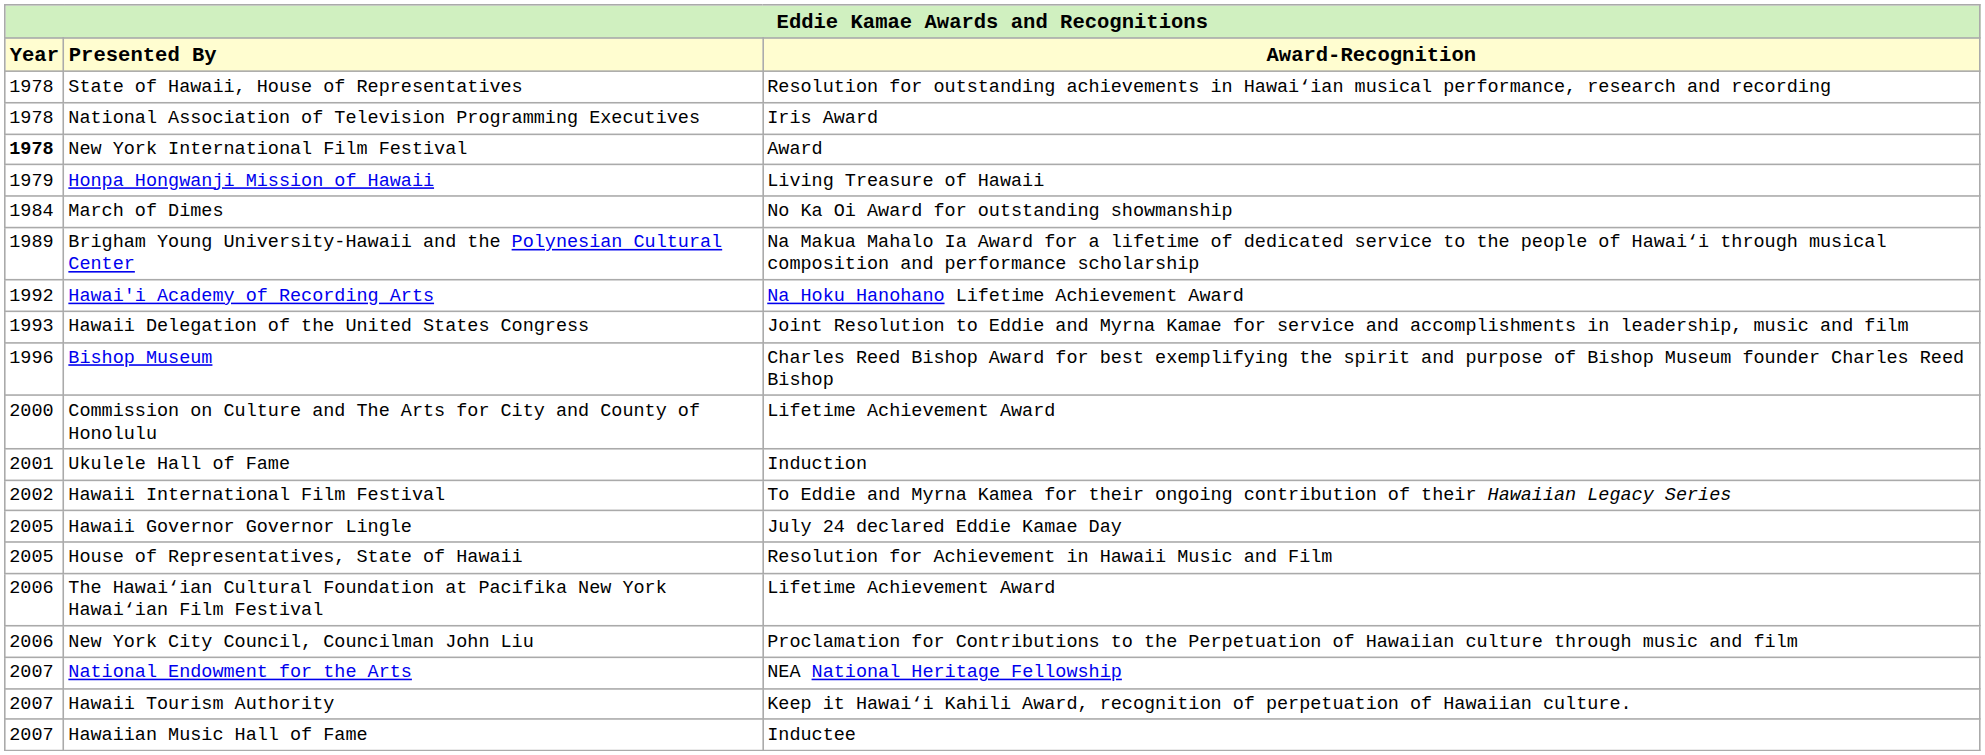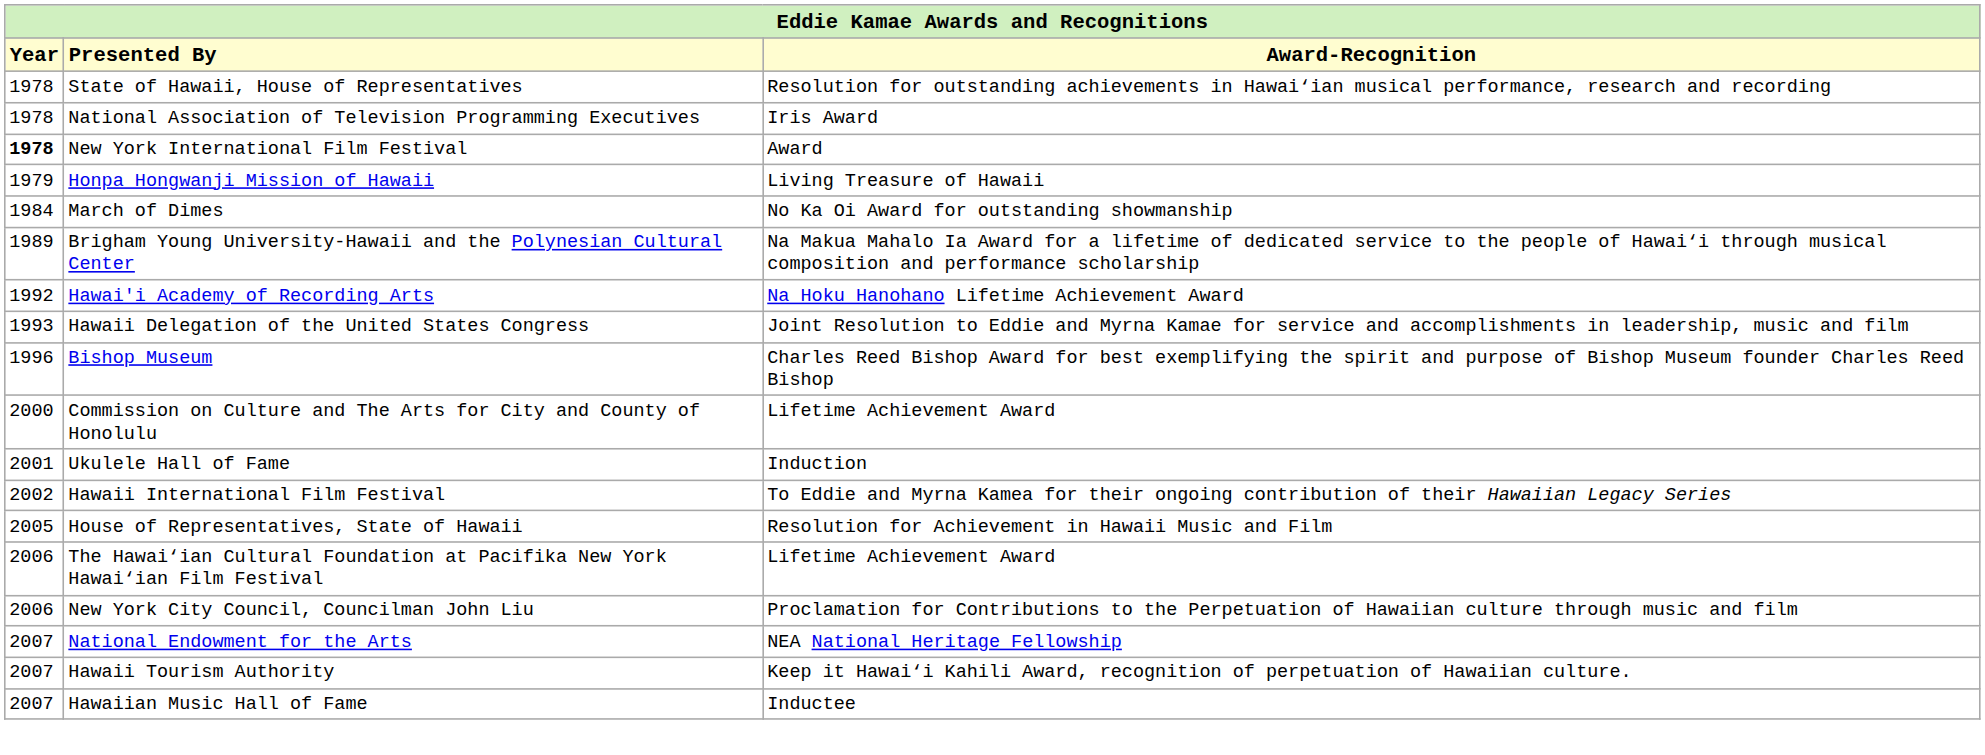- row: (240, 526)
